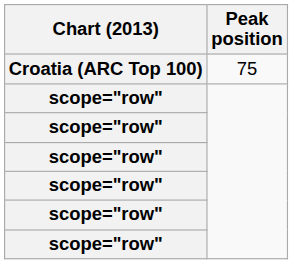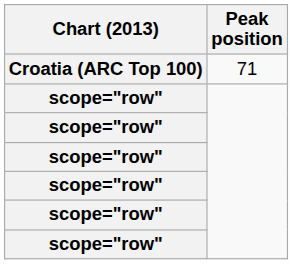(247, 68) 75 -> (247, 68) 71
